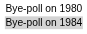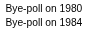(44, 22) lightgrey background -> (44, 22) no background
